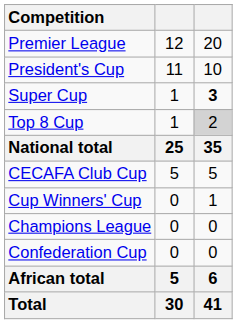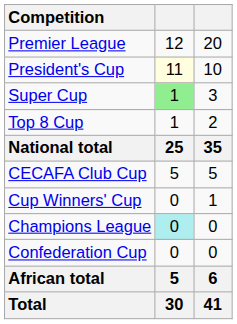(174, 69) no background -> (174, 69) lightyellow background
(174, 95) no background -> (174, 95) lightgreen background
(213, 95) bold -> (213, 95) normal
(213, 122) lightgrey background -> (213, 122) no background
(174, 226) no background -> (174, 226) paleturquoise background
